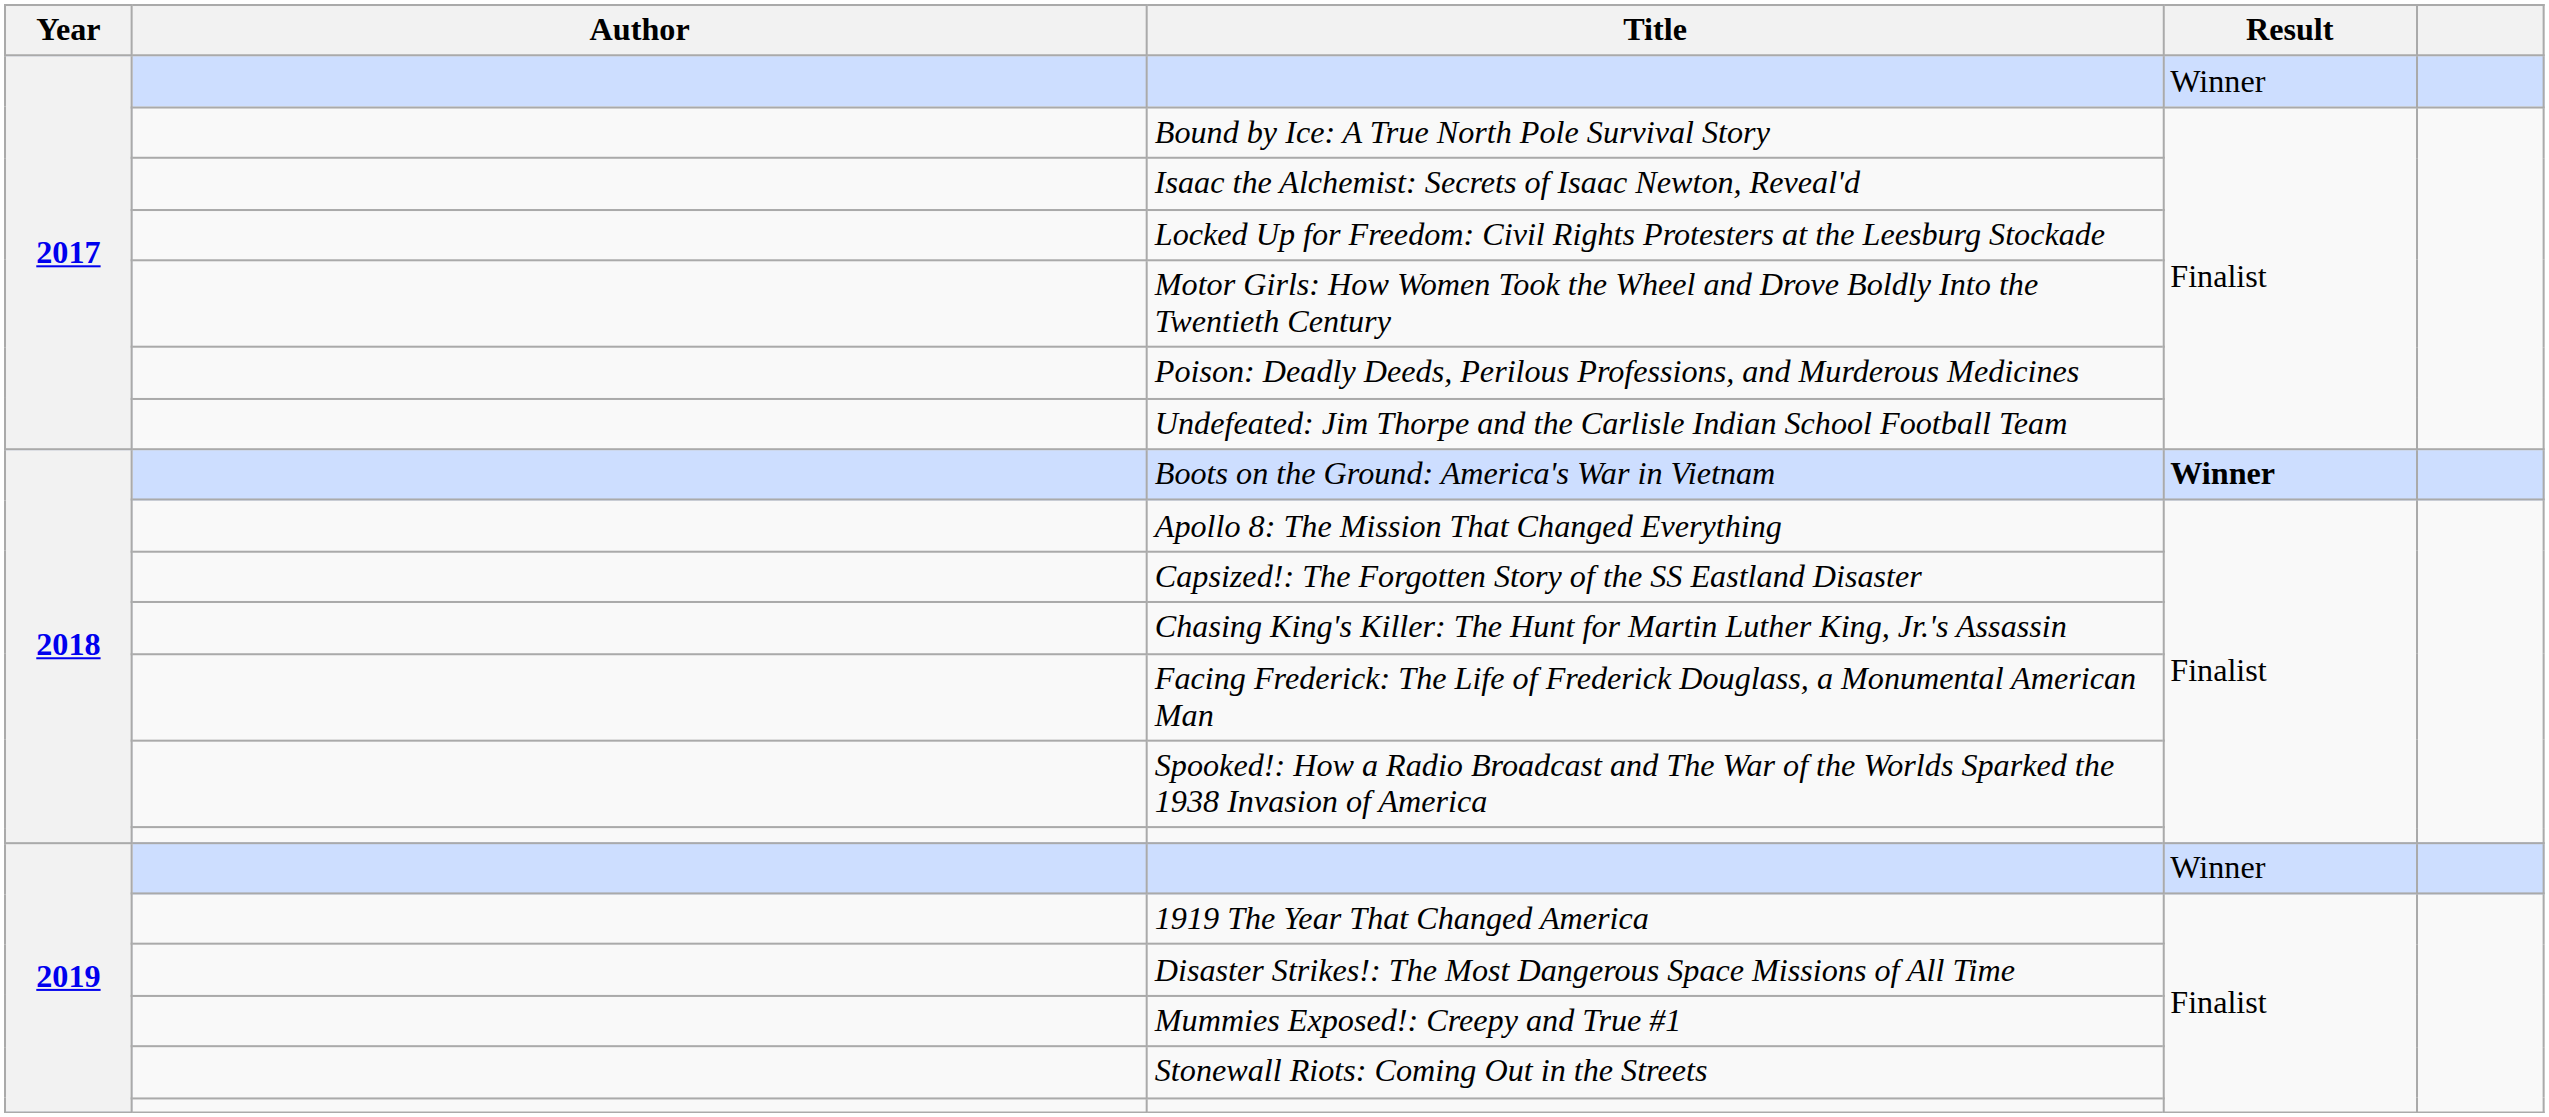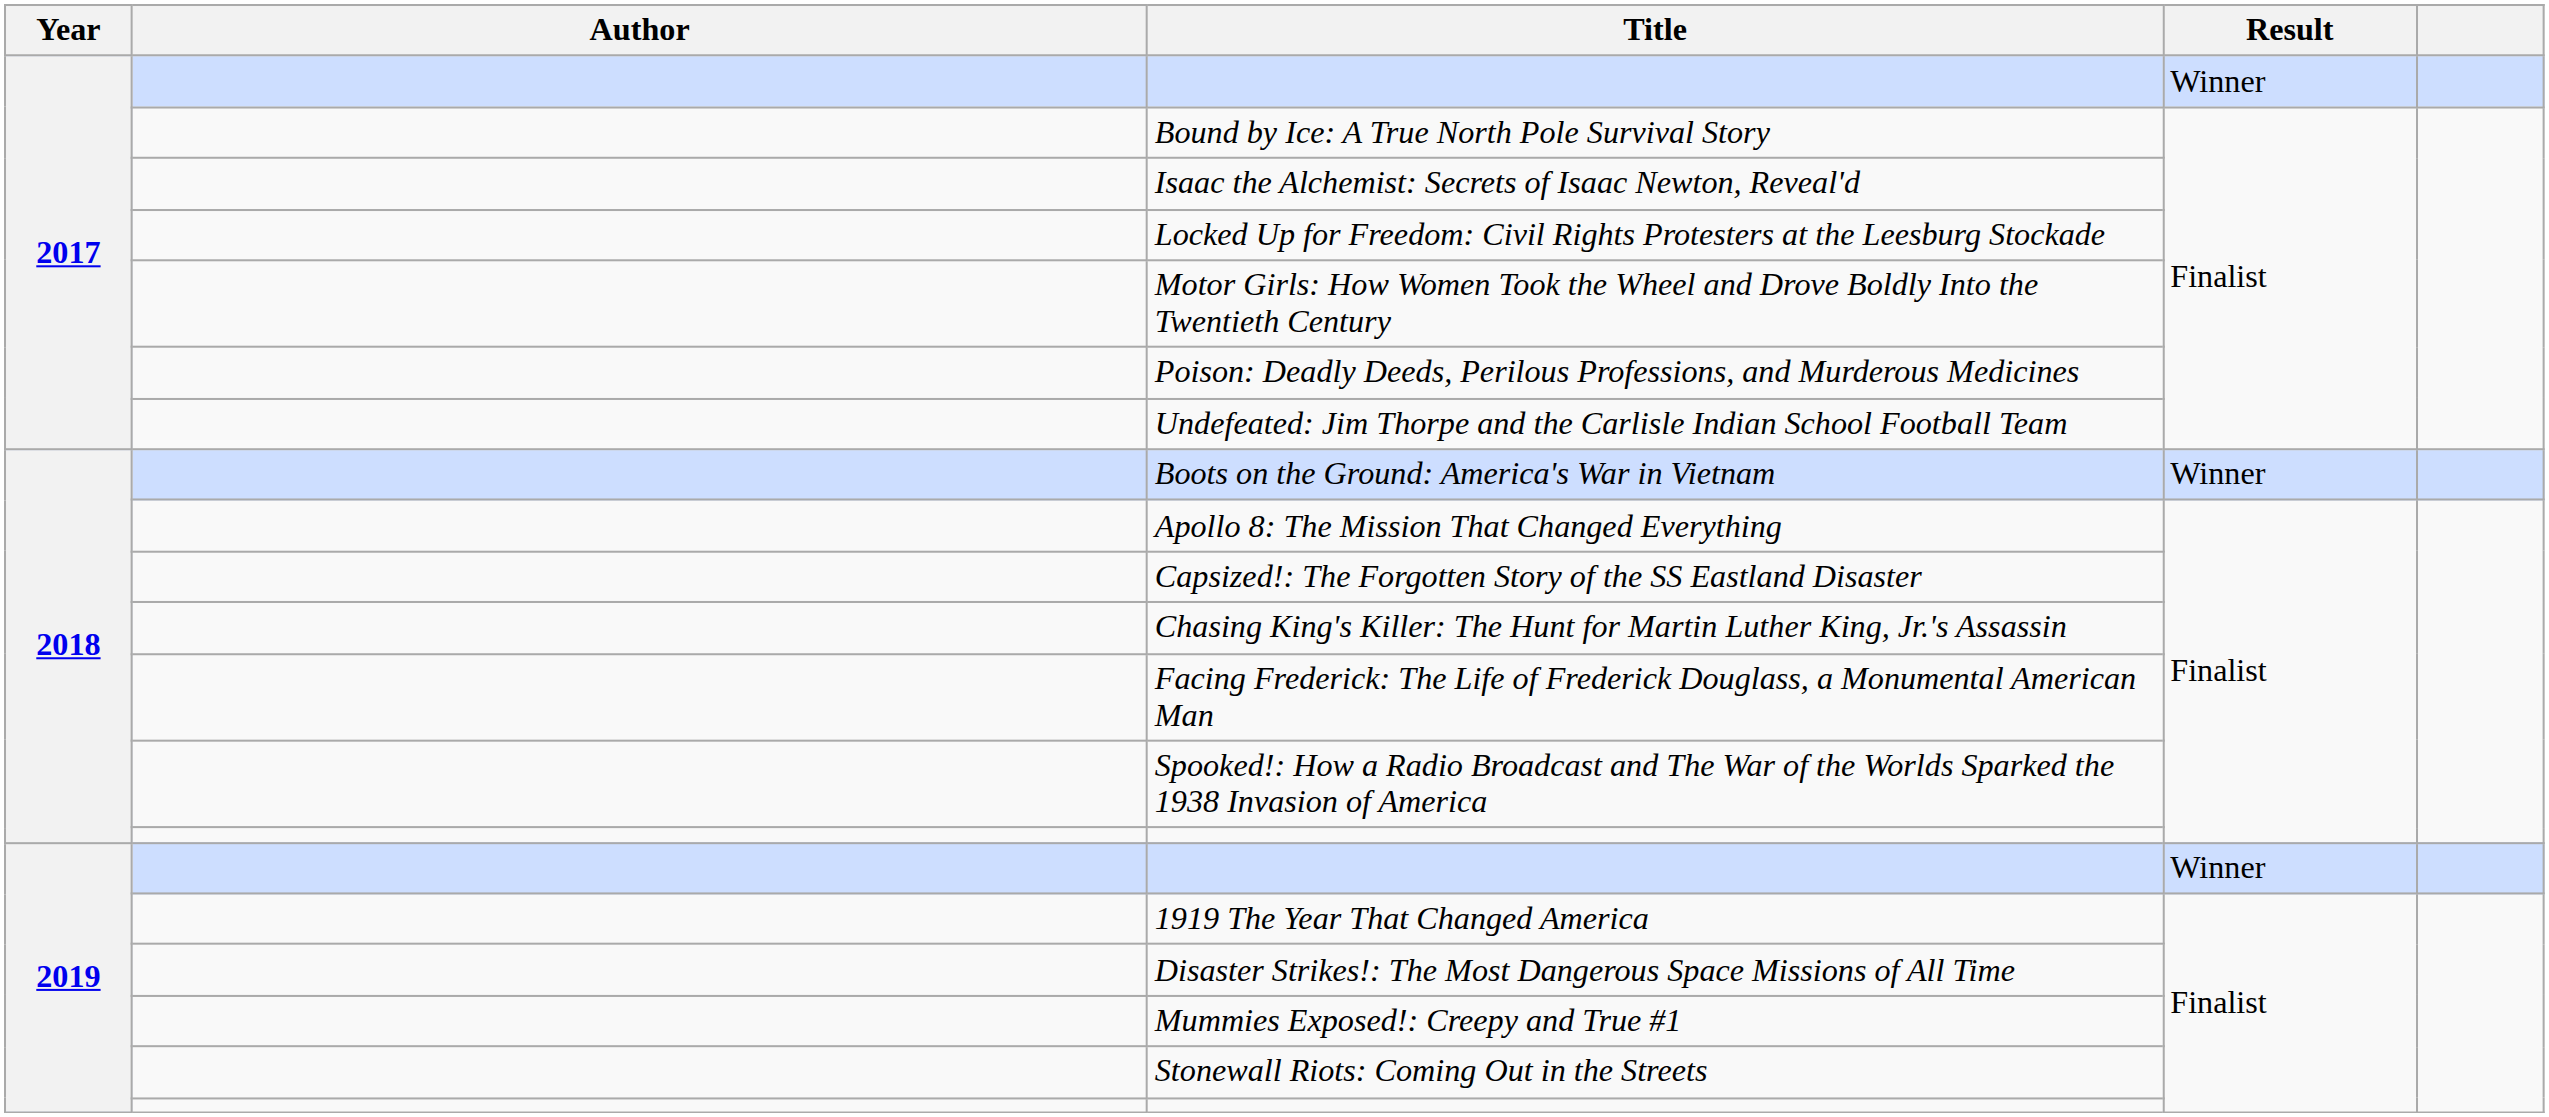(2223, 474) bold -> (2218, 474) normal
